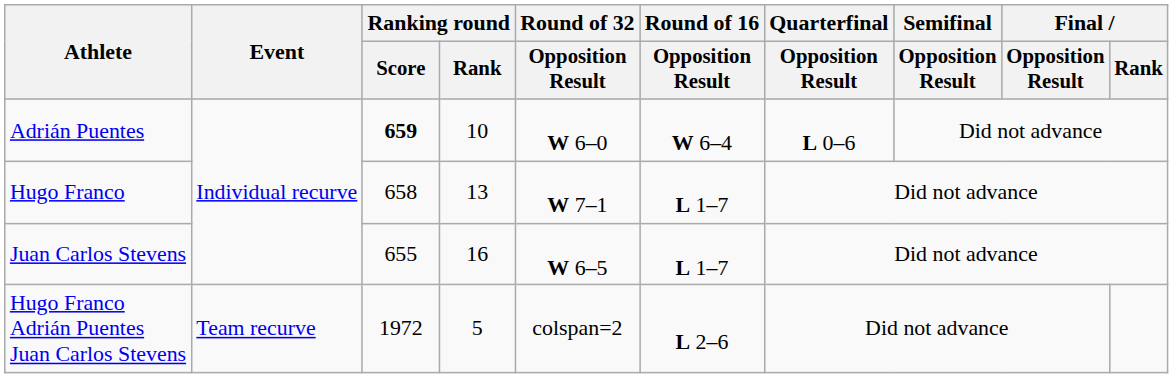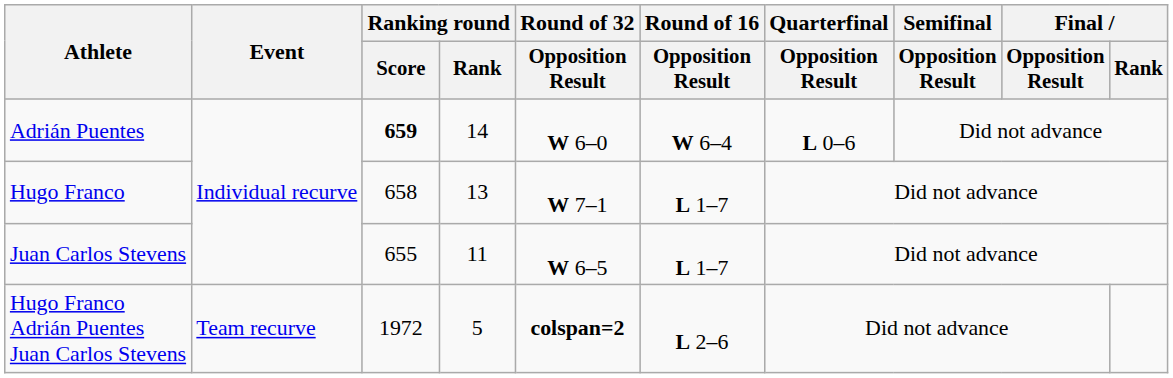(477, 130) 10 -> (477, 130) 14
(477, 254) 16 -> (477, 254) 11
(577, 329) normal -> (577, 329) bold
